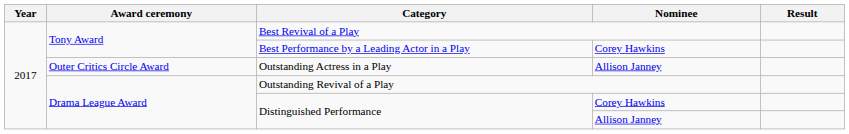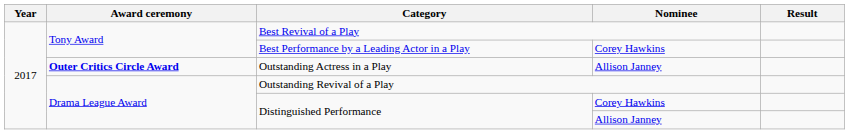(109, 66) normal -> (114, 66) bold
